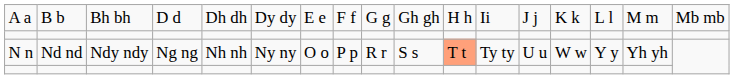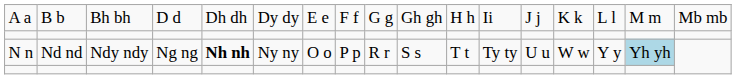(226, 52) normal -> (228, 52) bold
(457, 52) lightsalmon background -> (460, 52) no background
(647, 52) no background -> (650, 52) lightblue background
